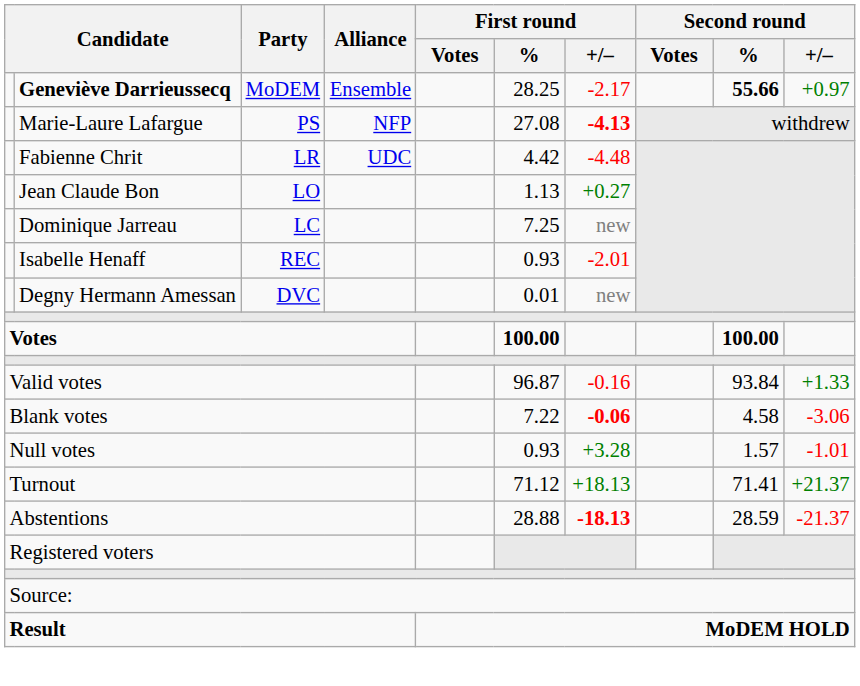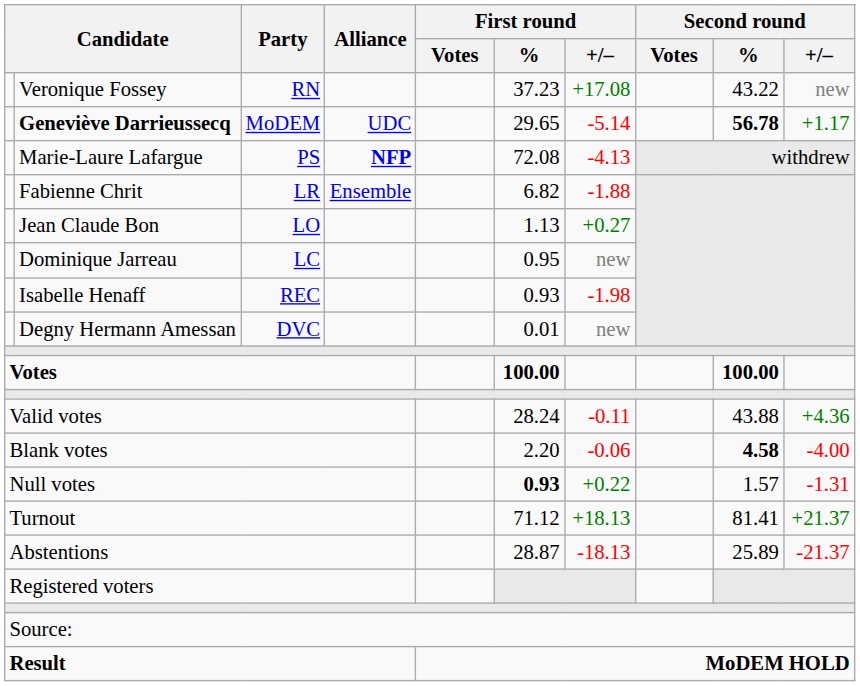+ row: (93, 89)
(370, 89) Ensemble -> (389, 123) UDC
(536, 89) 28.25 -> (536, 123) 29.65
(609, 89) -2.17 -> (609, 123) -5.14
(756, 89) 55.66 -> (756, 123) 56.78
(826, 89) +0.97 -> (826, 123) +1.17
(392, 123) normal -> (391, 158) bold
(536, 123) 27.08 -> (536, 158) 72.08
(609, 123) bold -> (609, 158) normal
(389, 158) UDC -> (370, 192) Ensemble
(542, 158) 4.42 -> (542, 192) 6.82
(609, 158) -4.48 -> (609, 192) -1.88
(542, 226) 7.25 -> (542, 260) 0.95
(609, 260) -2.01 -> (609, 294) -1.98
(536, 381) 96.87 -> (536, 415) 28.24
(609, 381) -0.16 -> (609, 415) -0.11
(756, 381) 93.84 -> (756, 415) 43.88
(826, 381) +1.33 -> (826, 415) +4.36
(542, 415) 7.22 -> (542, 449) 2.20
(609, 415) bold -> (609, 449) normal
(761, 415) normal -> (761, 449) bold
(828, 415) -3.06 -> (828, 449) -4.00
(542, 449) normal -> (542, 484) bold
(607, 449) +3.28 -> (607, 484) +0.22
(828, 449) -1.01 -> (828, 484) -1.31
(756, 484) 71.41 -> (756, 518) 81.41
(536, 518) 28.88 -> (536, 552) 28.87
(604, 518) bold -> (604, 552) normal
(756, 518) 28.59 -> (756, 552) 25.89
